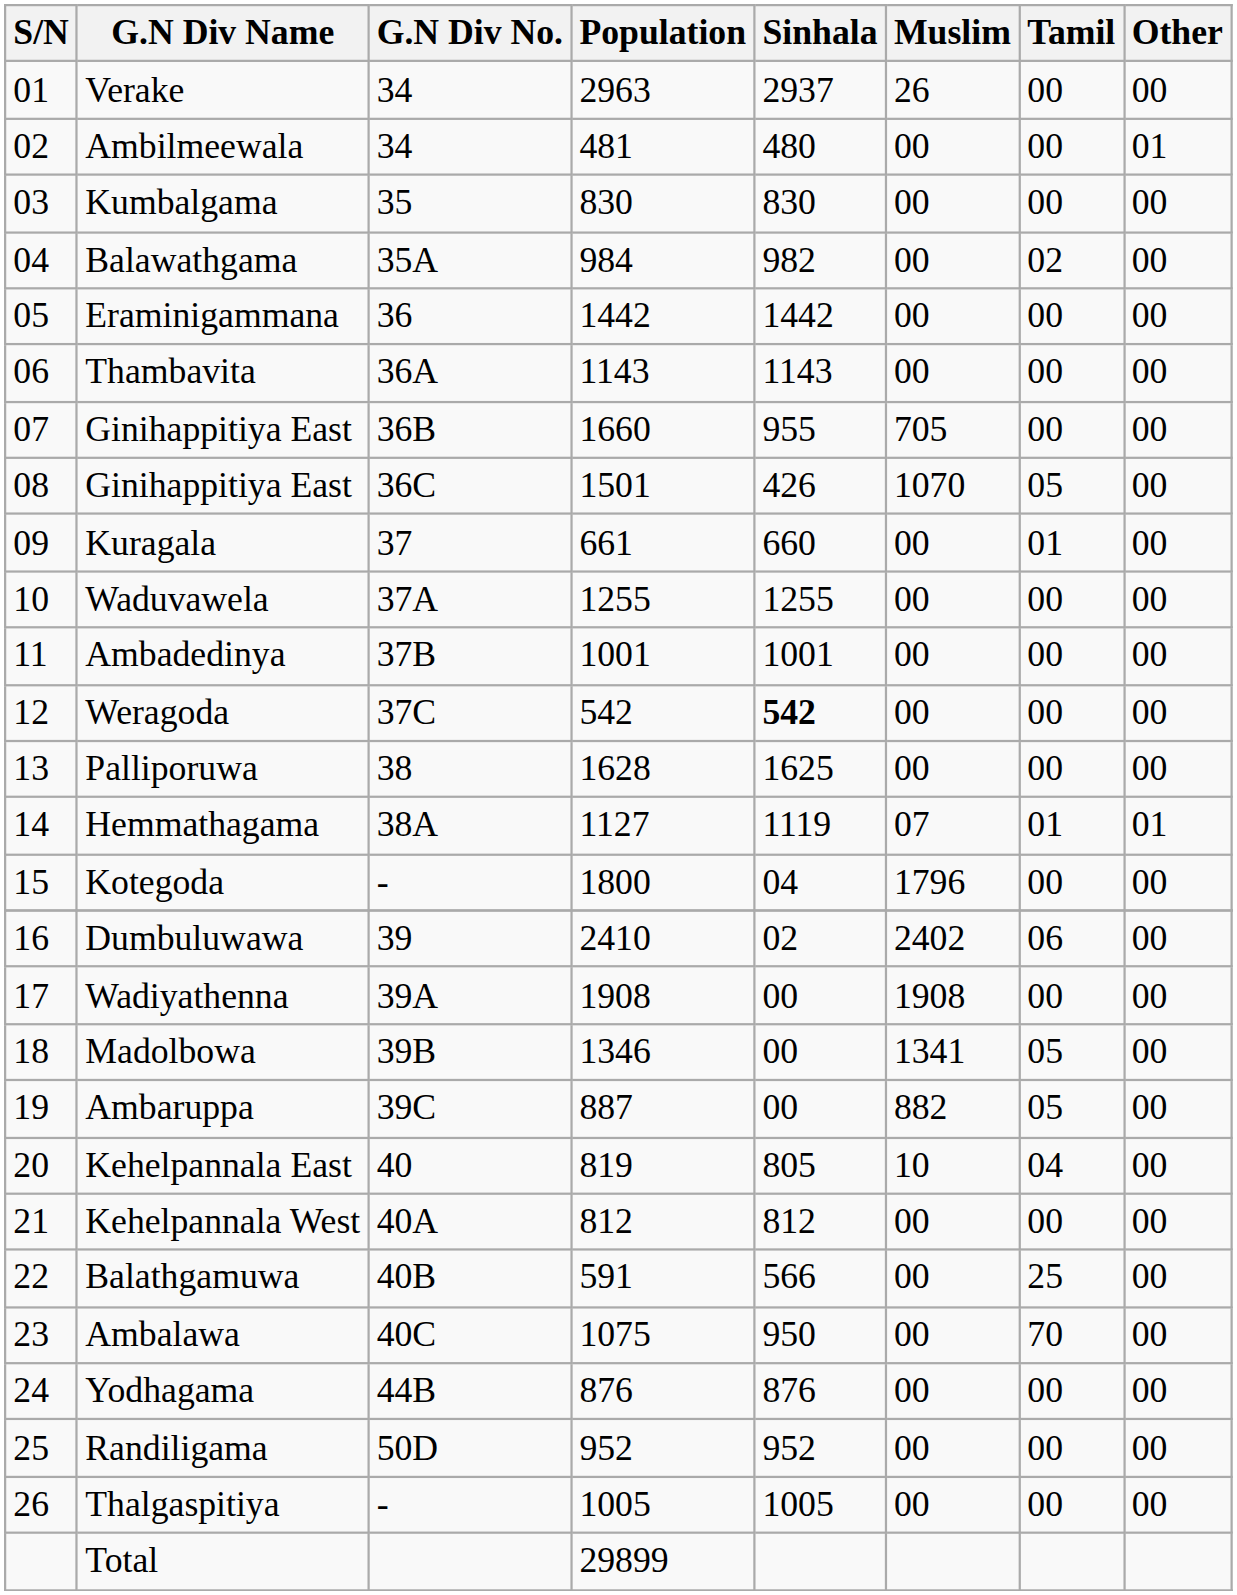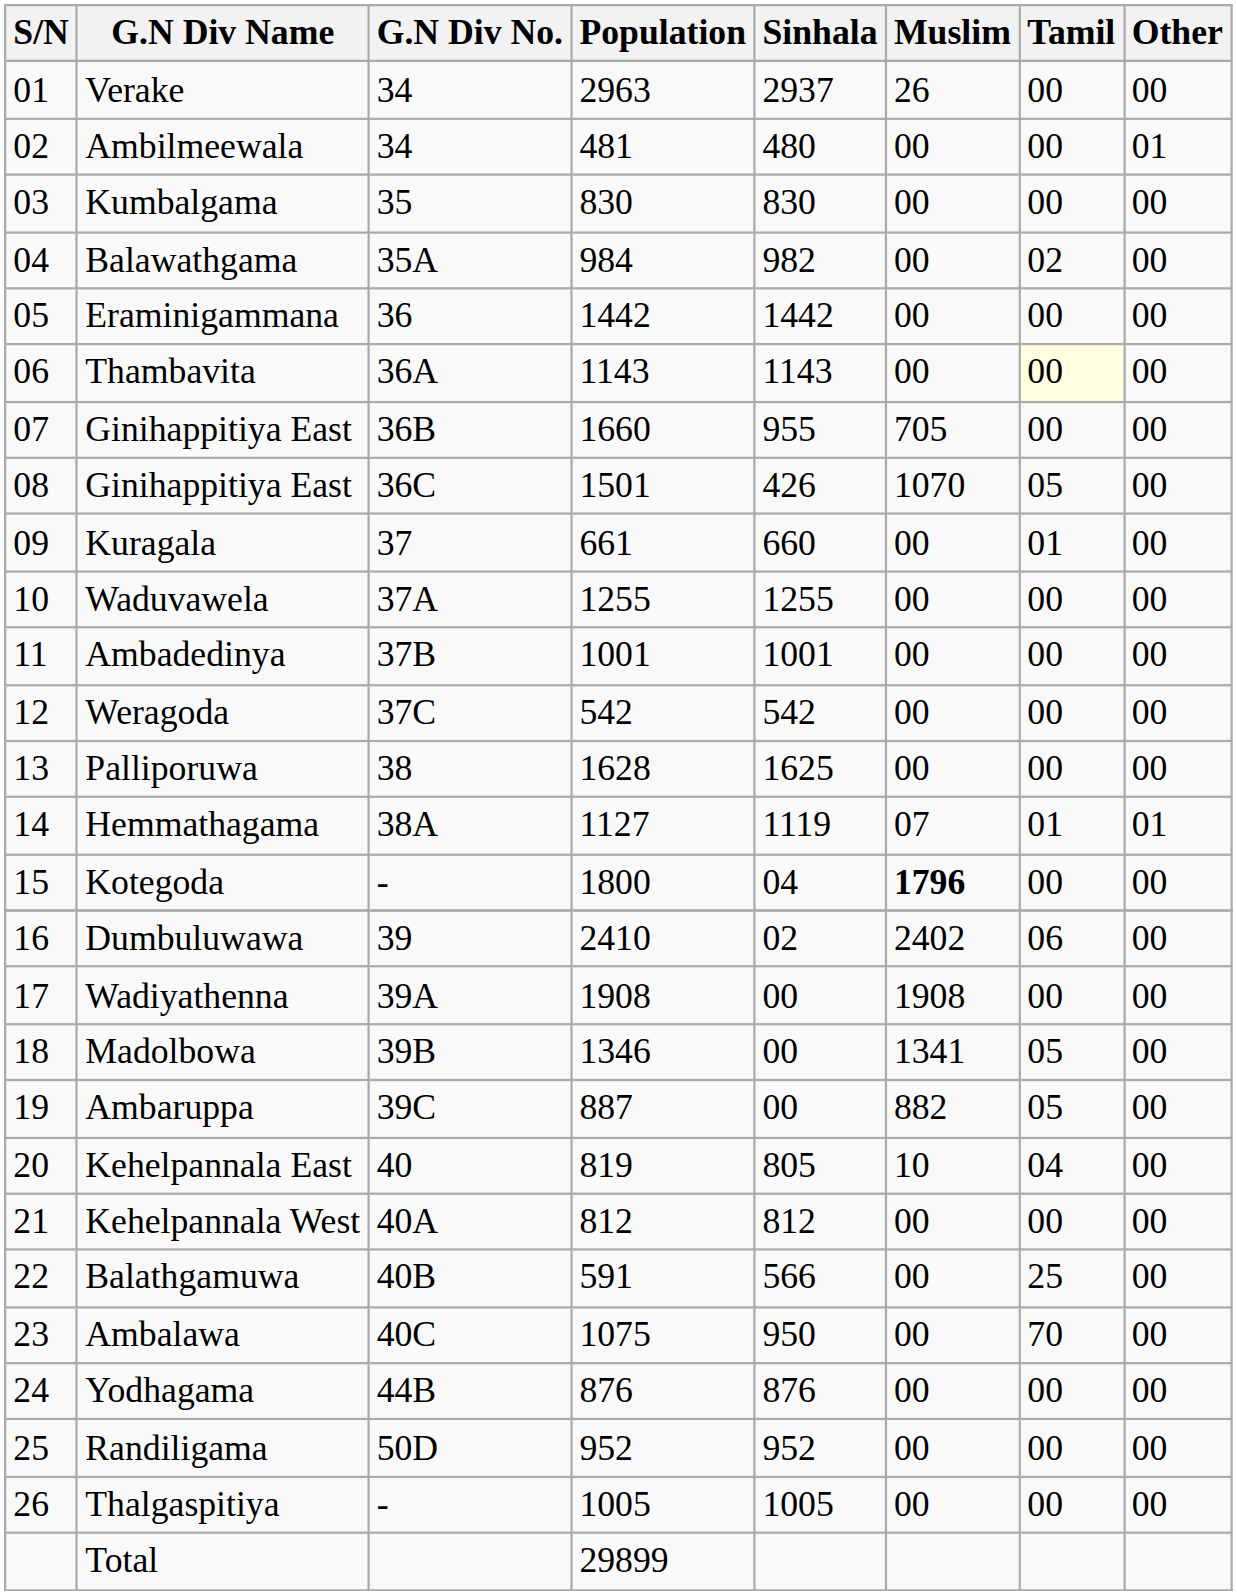(1045, 372) no background -> (1045, 372) lightyellow background
(789, 711) bold -> (789, 711) normal
(930, 881) normal -> (930, 881) bold
